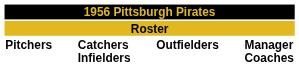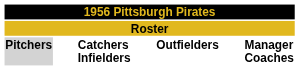(29, 45) no background -> (29, 45) lightgrey background
